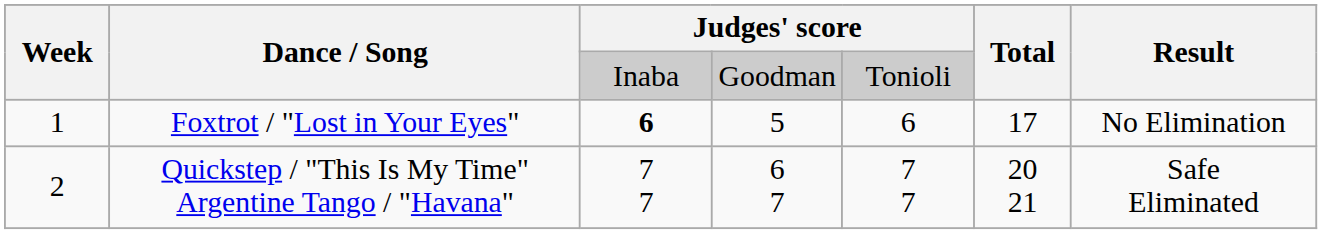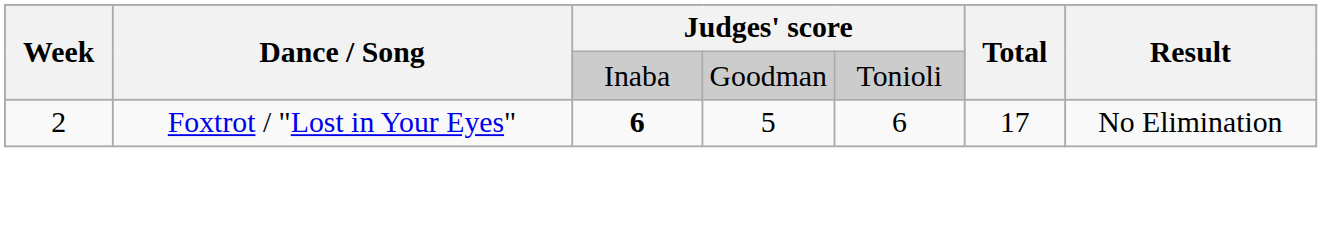(57, 122) 1 -> (59, 122) 2
- row: (345, 186)
